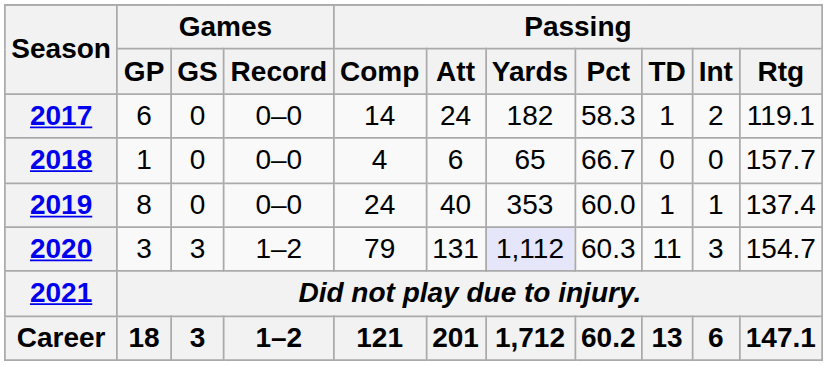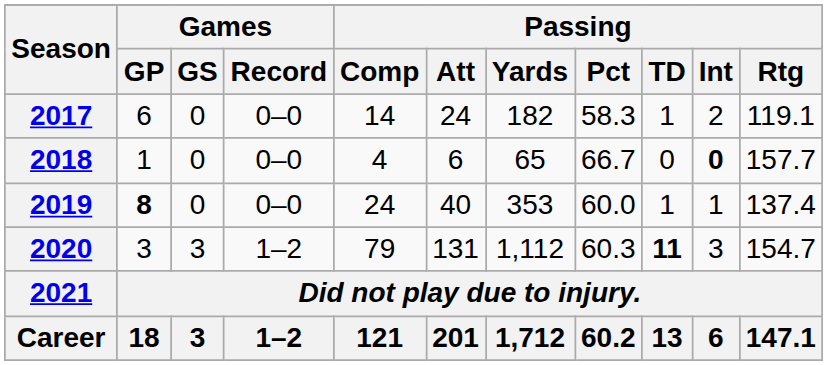(716, 159) normal -> (716, 159) bold
(144, 204) normal -> (144, 204) bold
(530, 248) lavender background -> (530, 248) no background
(667, 248) normal -> (667, 248) bold
